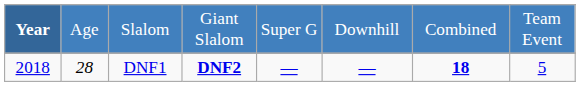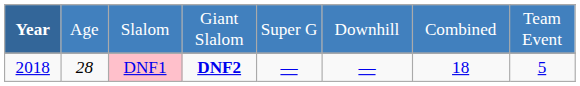(145, 67) no background -> (145, 67) pink background
(461, 67) bold -> (461, 67) normal
